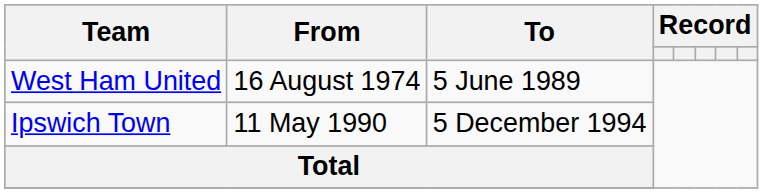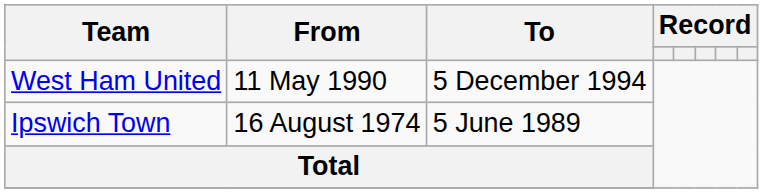(327, 80) 16 August 1974 -> (310, 80) 11 May 1990
(507, 80) 5 June 1989 -> (540, 80) 5 December 1994
(310, 123) 11 May 1990 -> (327, 123) 16 August 1974
(540, 123) 5 December 1994 -> (507, 123) 5 June 1989
